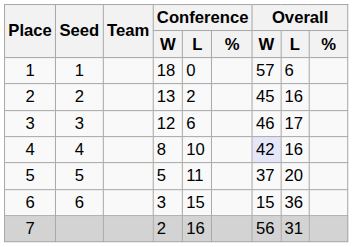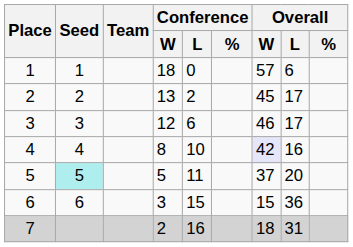(294, 96) 16 -> (294, 96) 17
(79, 176) no background -> (79, 176) paleturquoise background
(265, 228) 56 -> (265, 228) 18
